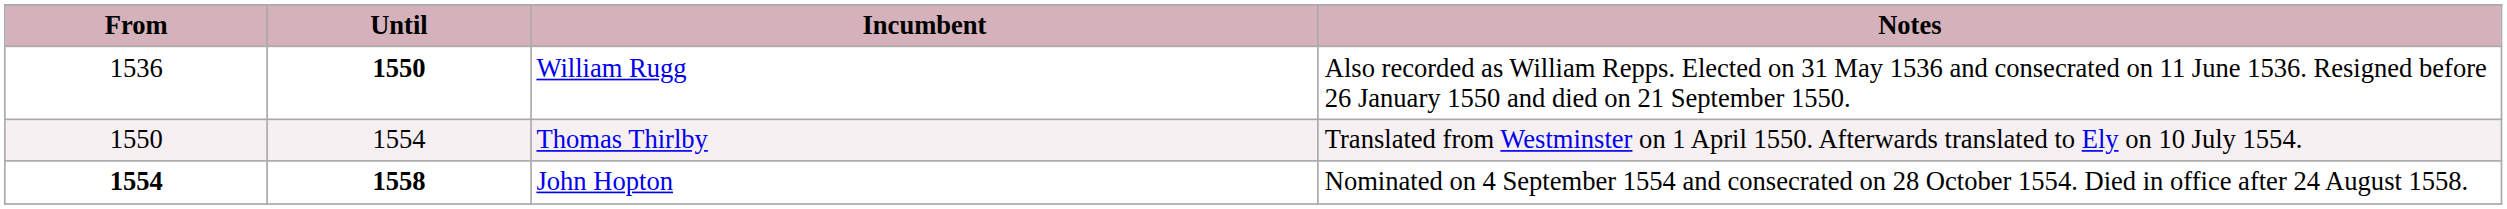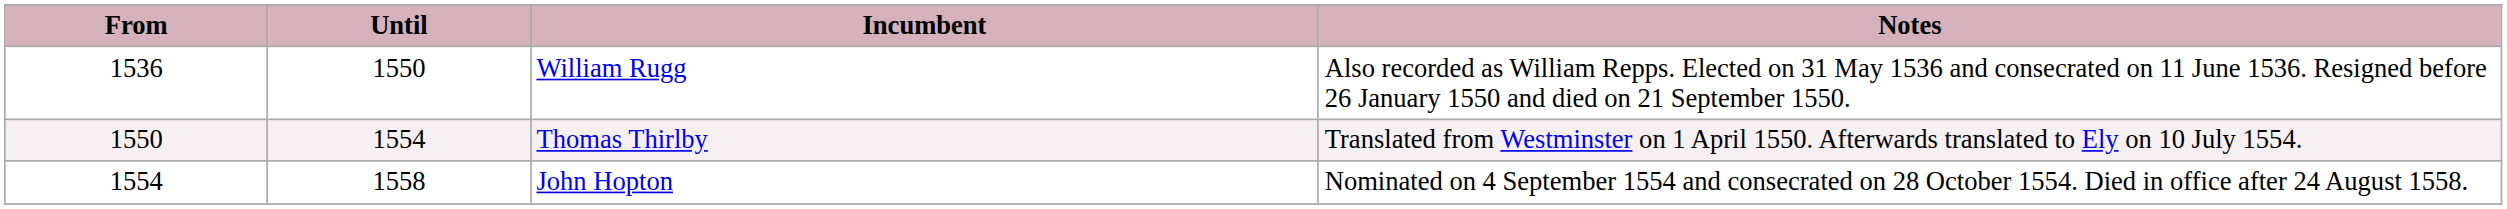(399, 67) bold -> (399, 67) normal
(136, 181) bold -> (136, 181) normal
(399, 181) bold -> (399, 181) normal
